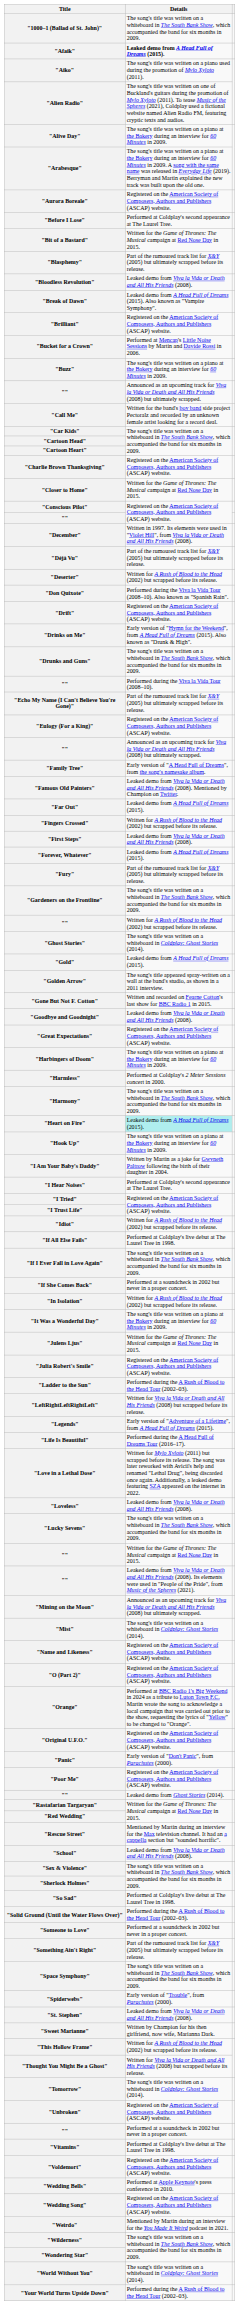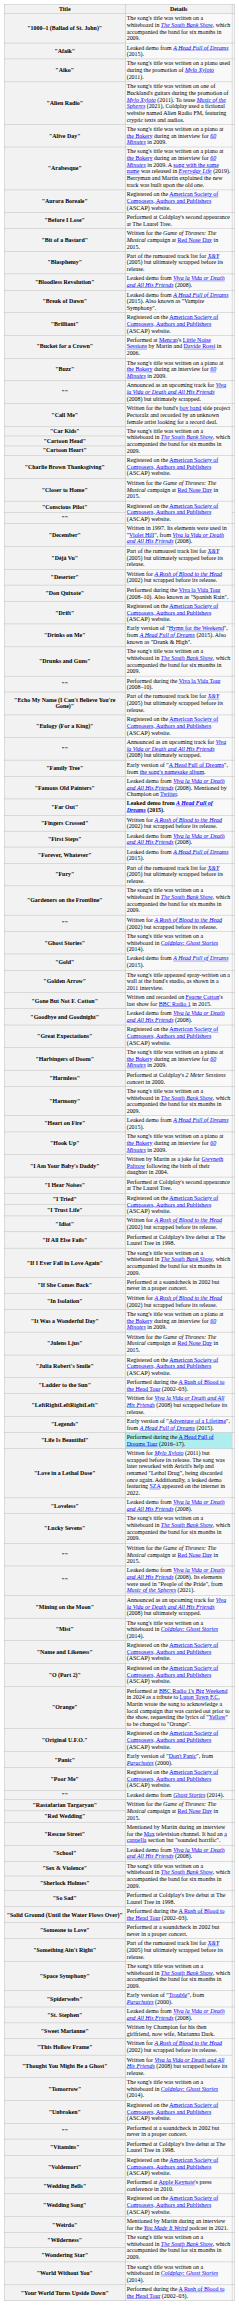(170, 51) bold -> (178, 51) normal
(178, 807) normal -> (170, 807) bold
(178, 1124) paleturquoise background -> (178, 1124) no background
(170, 1440) no background -> (170, 1440) paleturquoise background
